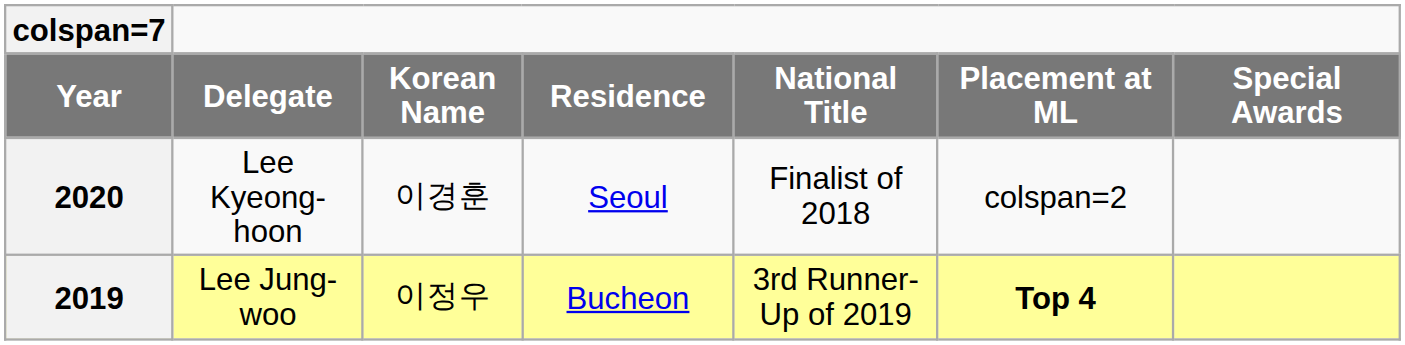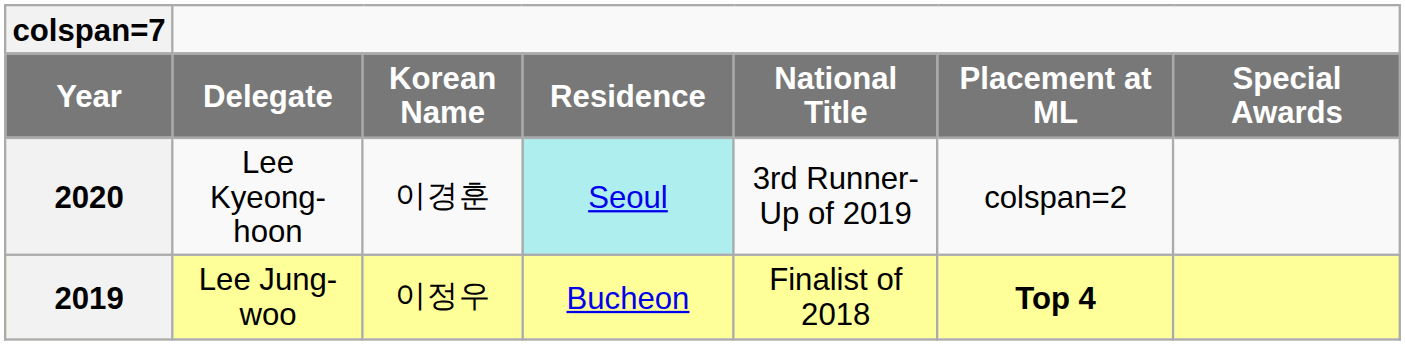(628, 196) no background -> (628, 196) paleturquoise background
(836, 196) Finalist of 2018 -> (836, 196) 3rd Runner-Up of 2019
(836, 297) 3rd Runner-Up of 2019 -> (836, 297) Finalist of 2018
